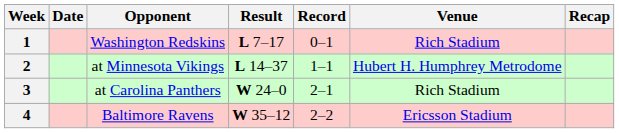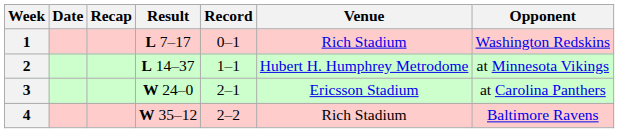columns swapped: (158, 16) <-> (589, 16)
(457, 90) Rich Stadium -> (364, 90) Ericsson Stadium
(457, 115) Ericsson Stadium -> (364, 115) Rich Stadium
